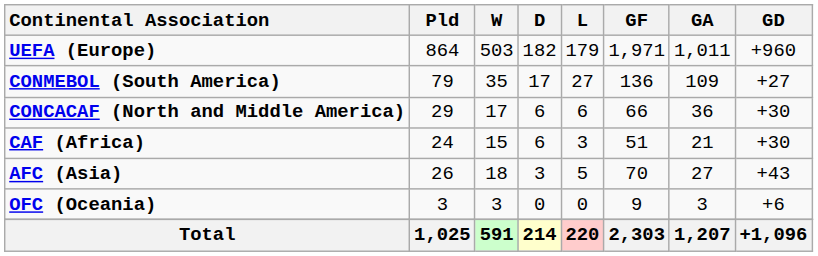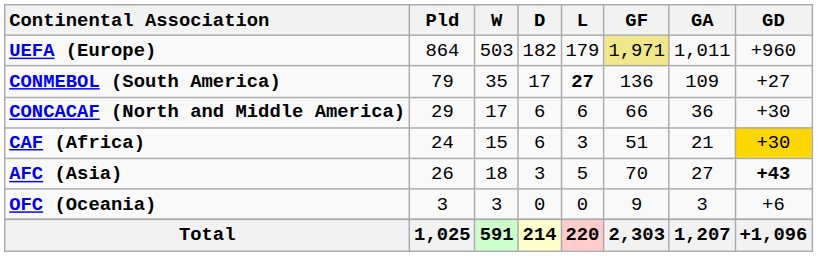(637, 51) no background -> (637, 51) khaki background
(582, 82) normal -> (582, 82) bold
(773, 143) no background -> (773, 143) gold background
(773, 174) normal -> (773, 174) bold
